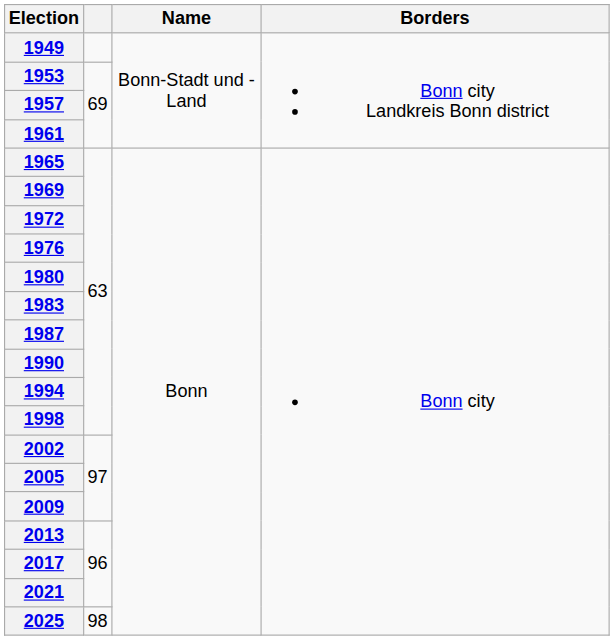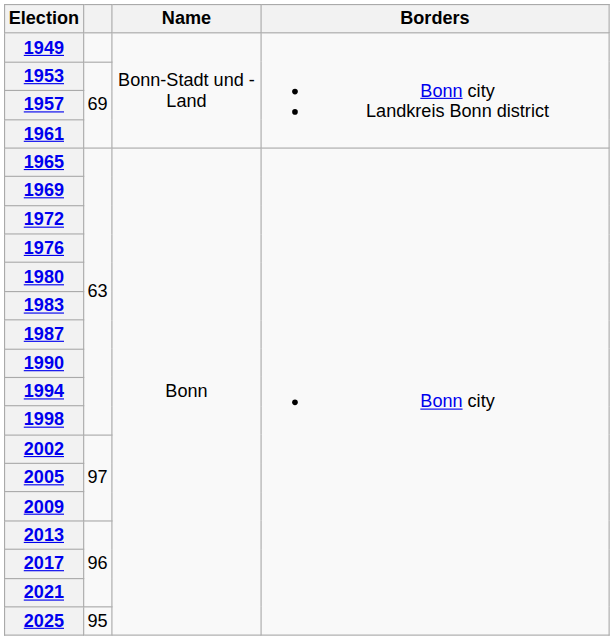(97, 620) 98 -> (97, 620) 95
